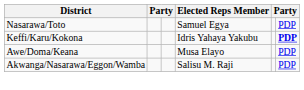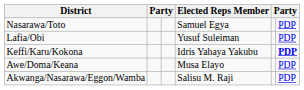+ row: (25, 38)
